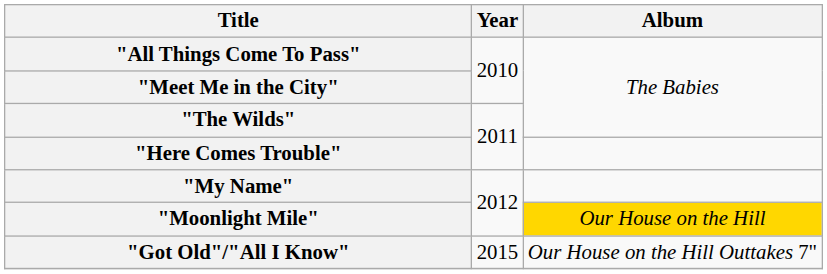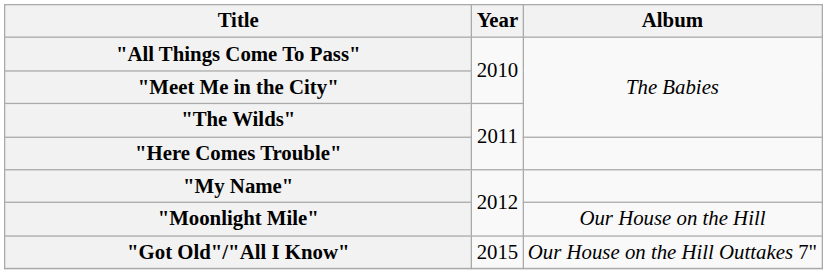(672, 218) gold background -> (672, 218) no background
